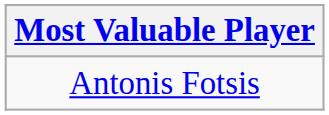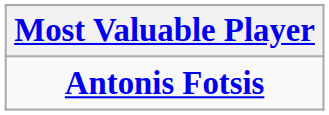(165, 82) normal -> (165, 82) bold
